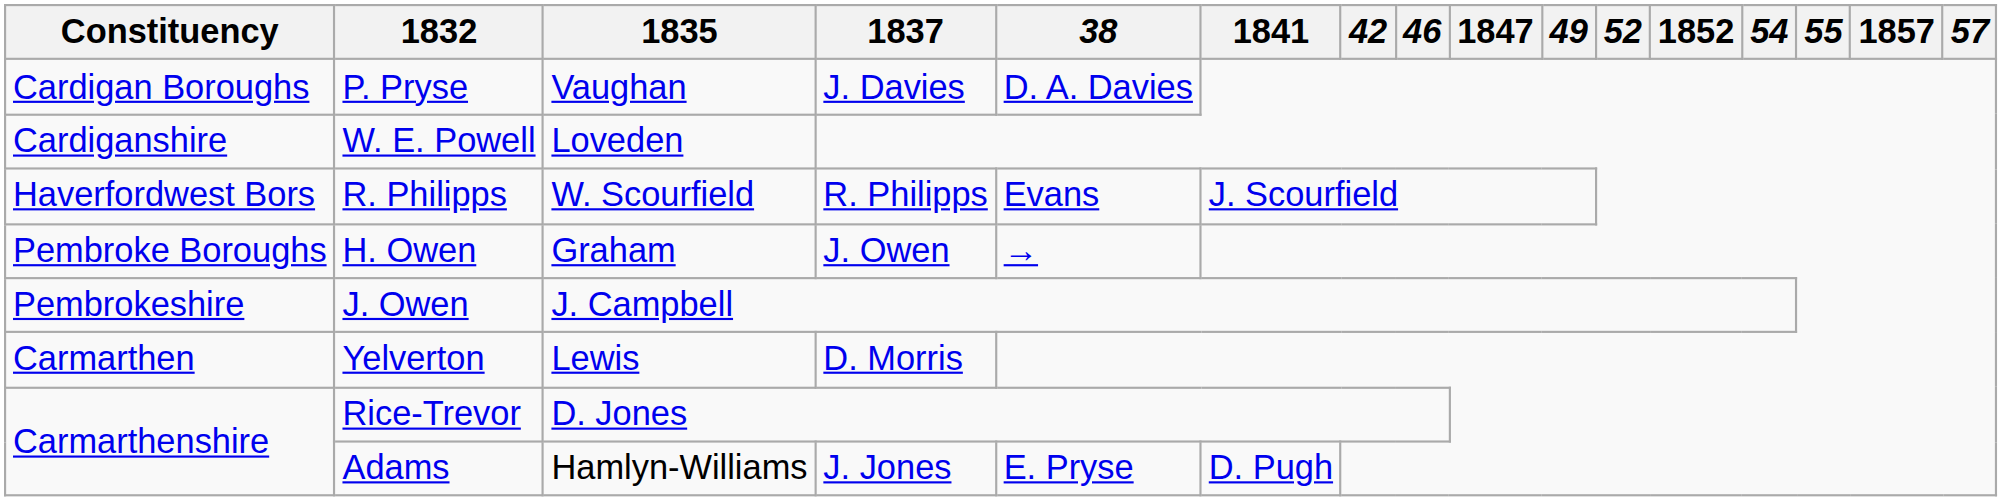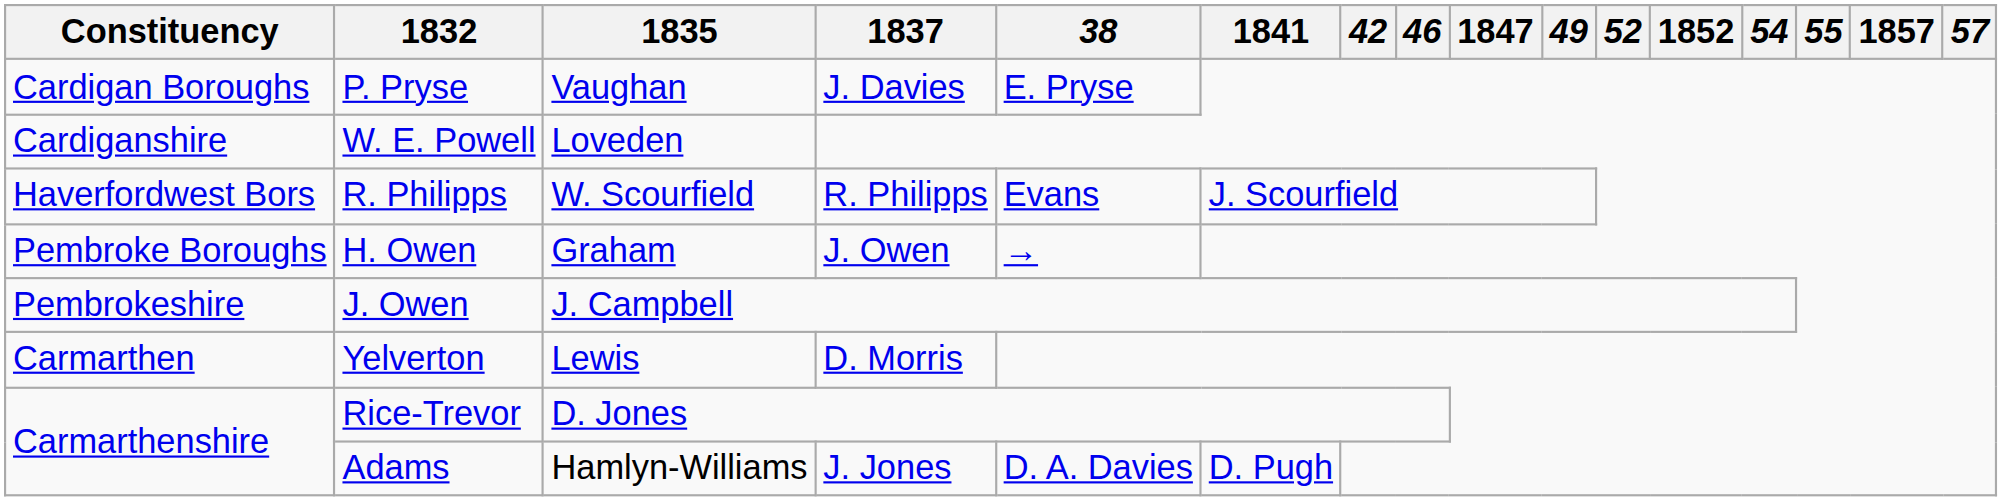(1098, 86) D. A. Davies -> (1069, 86) E. Pryse
(1069, 468) E. Pryse -> (1098, 468) D. A. Davies
